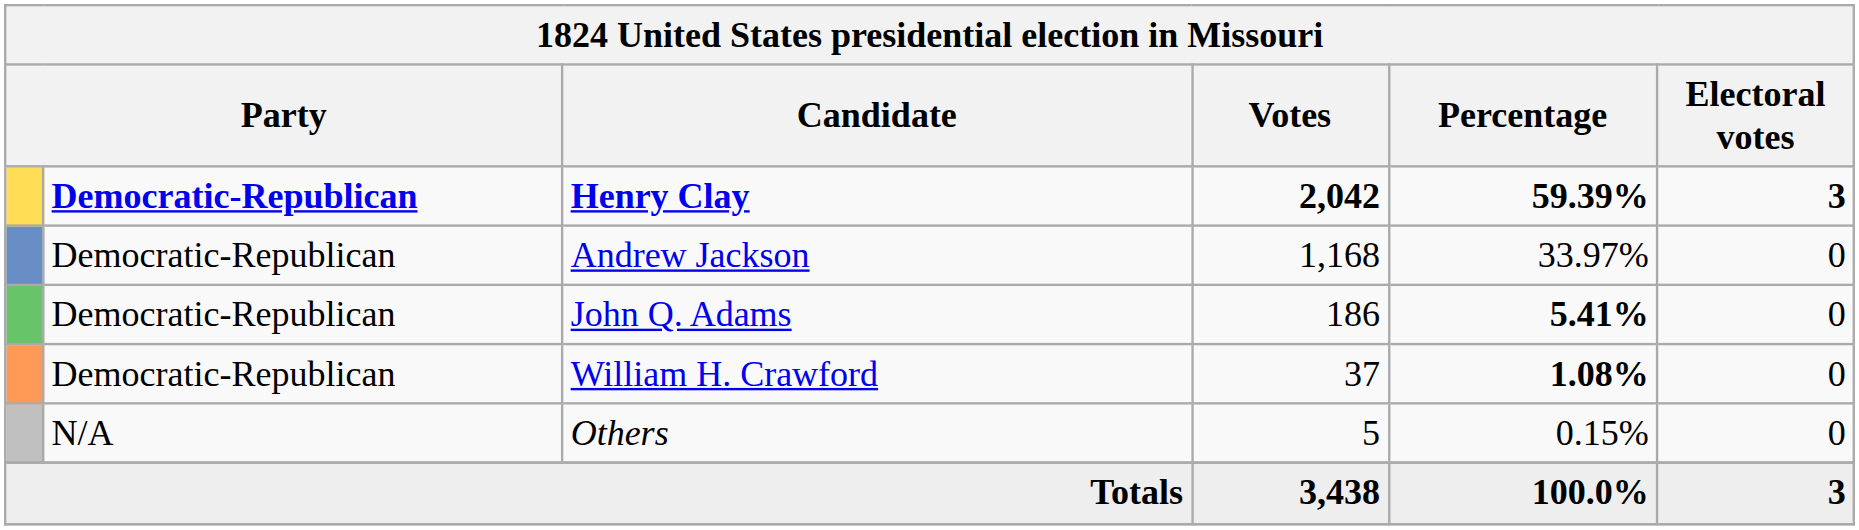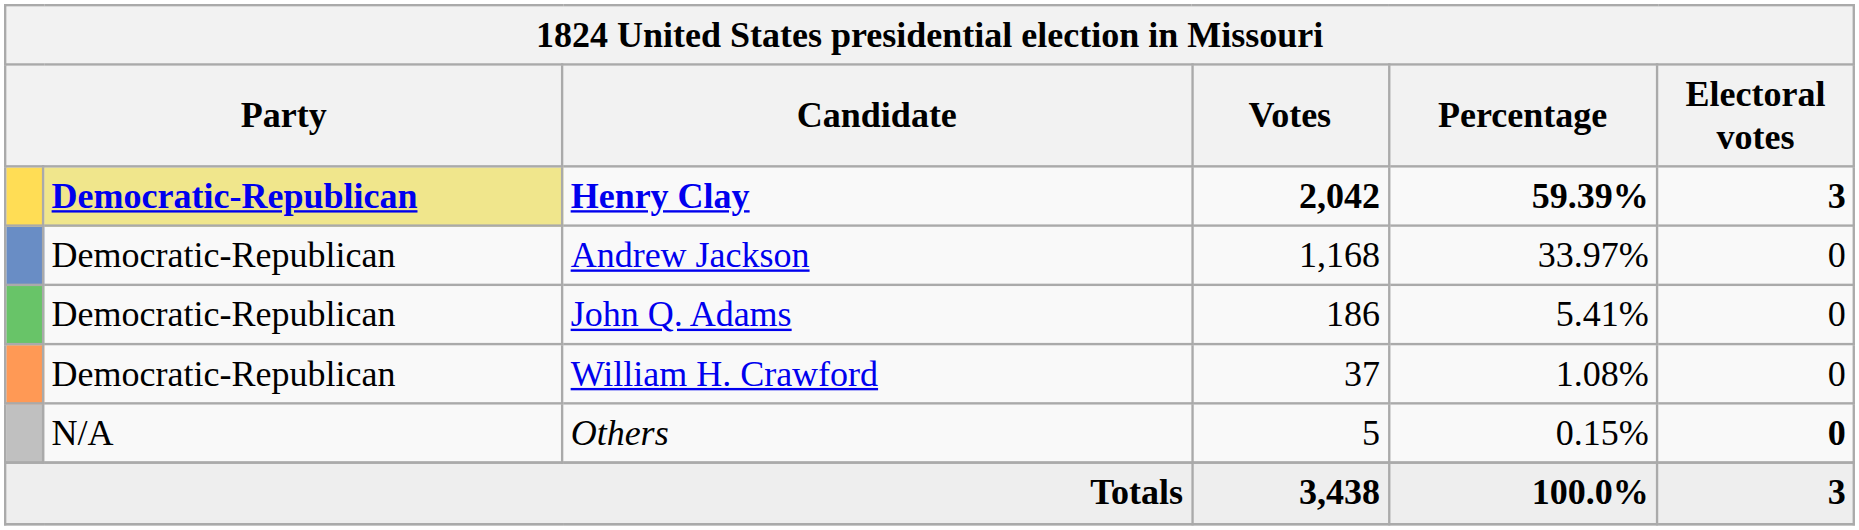(235, 195) no background -> (235, 195) khaki background
(1599, 314) bold -> (1602, 314) normal
(1599, 374) bold -> (1602, 374) normal
(1837, 433) normal -> (1837, 433) bold
